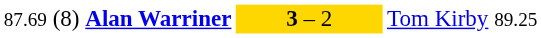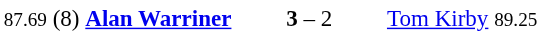(309, 18) gold background -> (309, 18) no background
